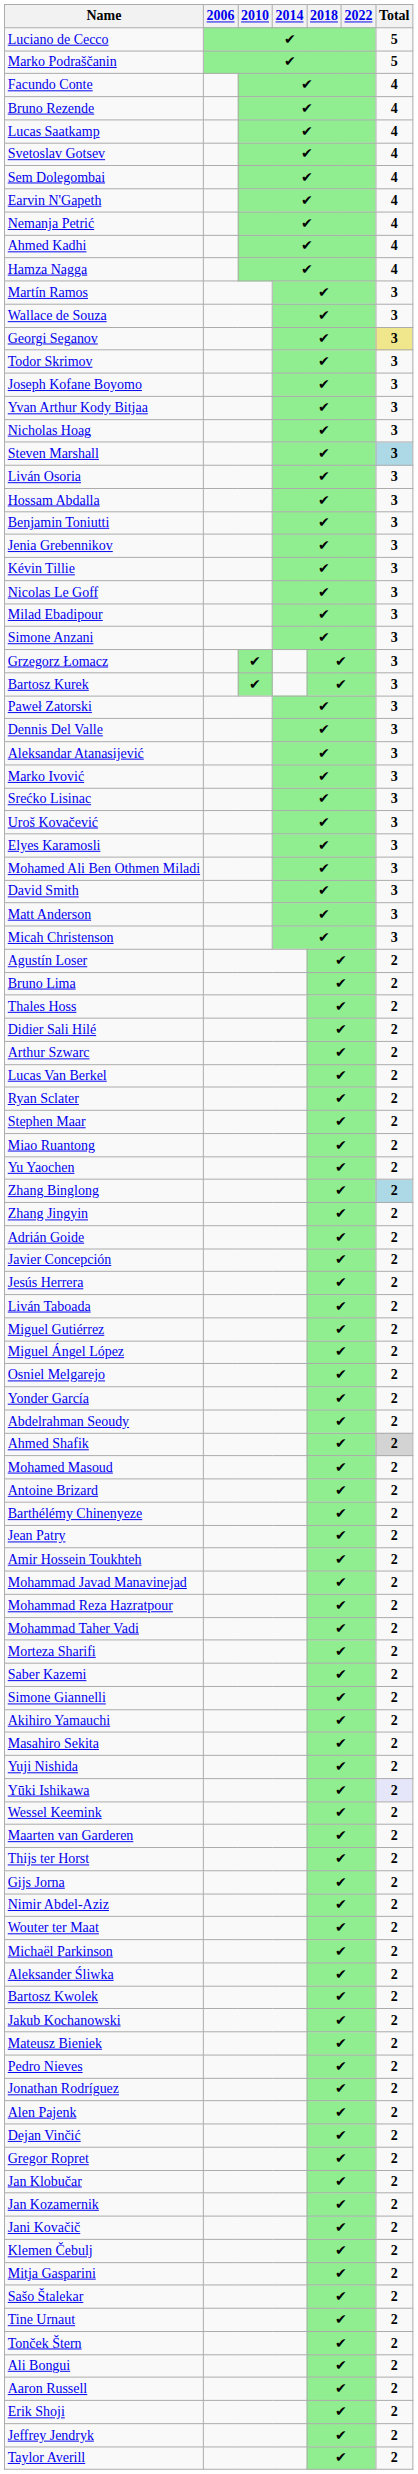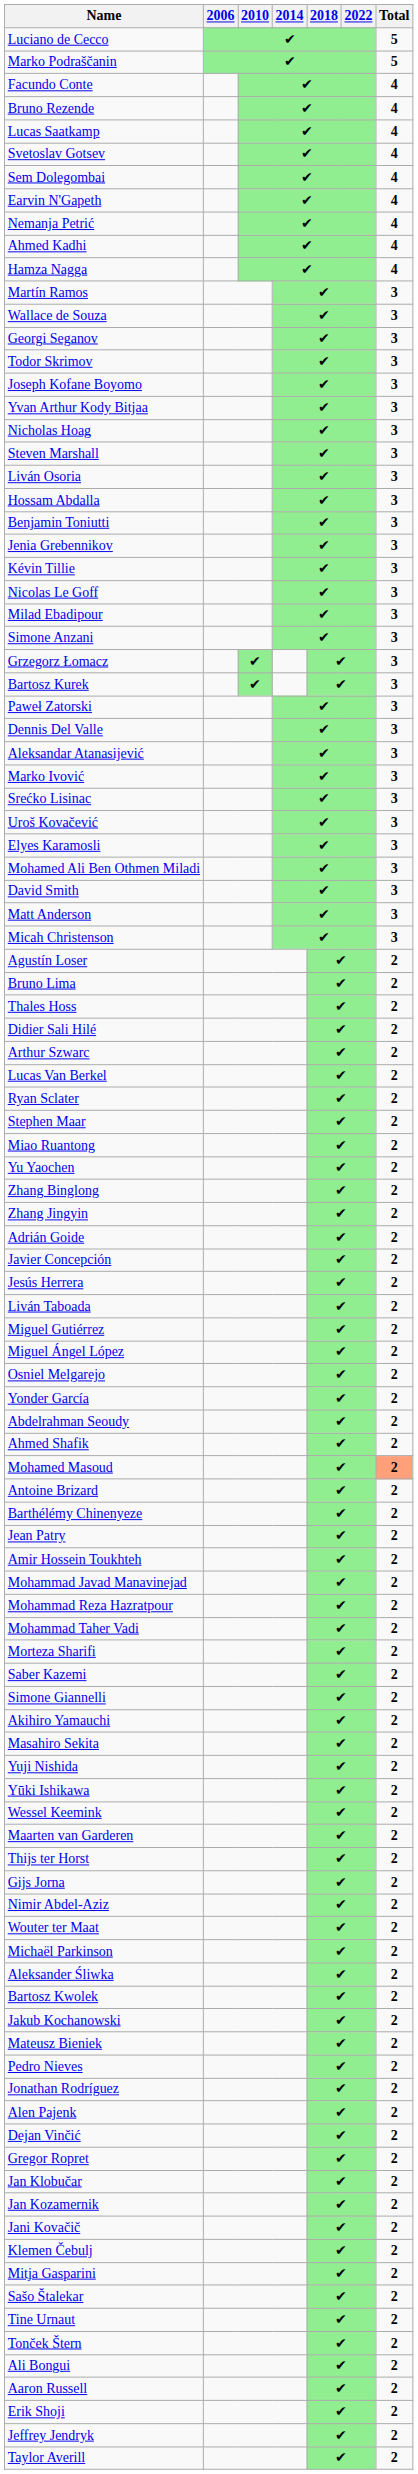(394, 338) khaki background -> (394, 338) no background
(394, 454) lightblue background -> (394, 454) no background
(394, 1191) lightblue background -> (394, 1191) no background
(394, 1444) lightgrey background -> (394, 1444) no background
(394, 1467) no background -> (394, 1467) lightsalmon background
(394, 1790) lavender background -> (394, 1790) no background
